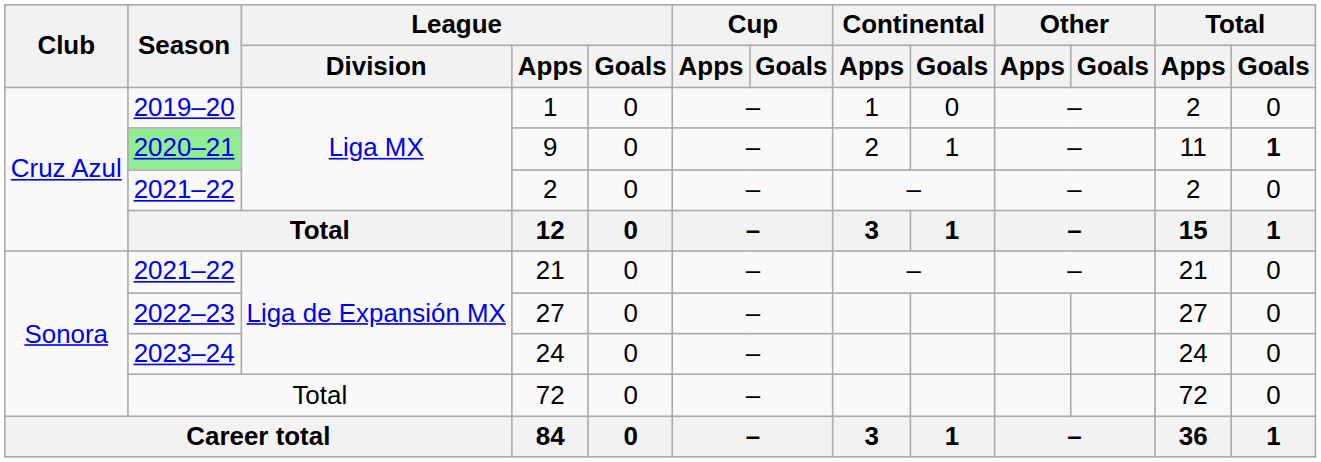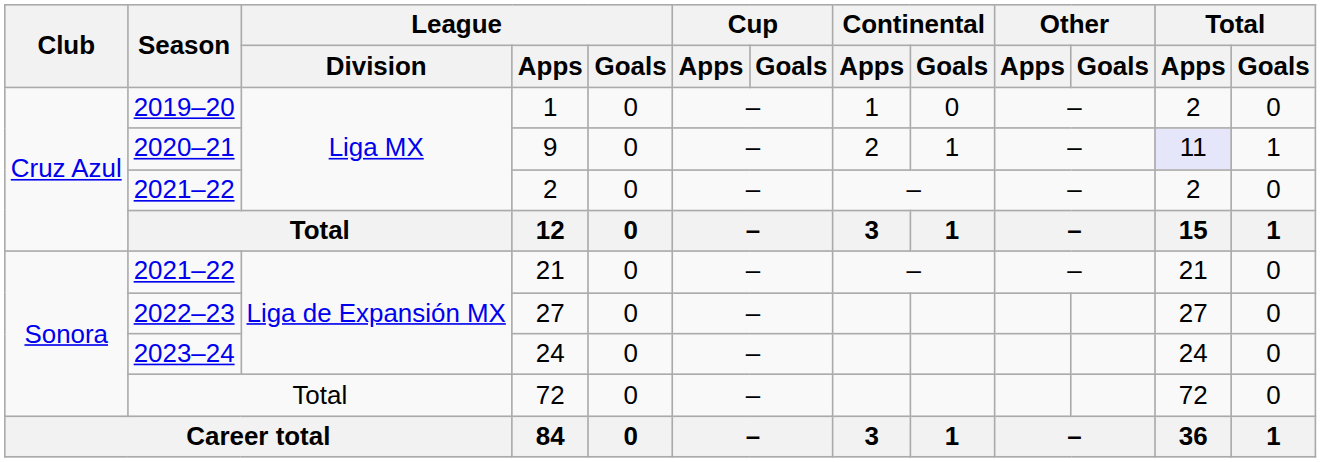(184, 148) lightgreen background -> (184, 148) no background
(1193, 148) no background -> (1193, 148) lavender background
(1274, 148) bold -> (1274, 148) normal
